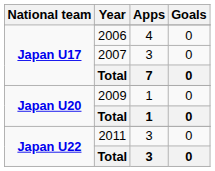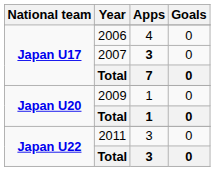(149, 55) normal -> (149, 55) bold
